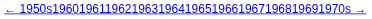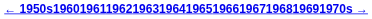(185, 9) normal -> (186, 9) bold
